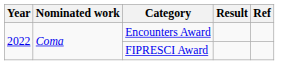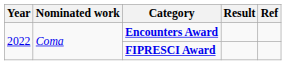(168, 32) normal -> (172, 32) bold
(167, 50) normal -> (170, 50) bold
